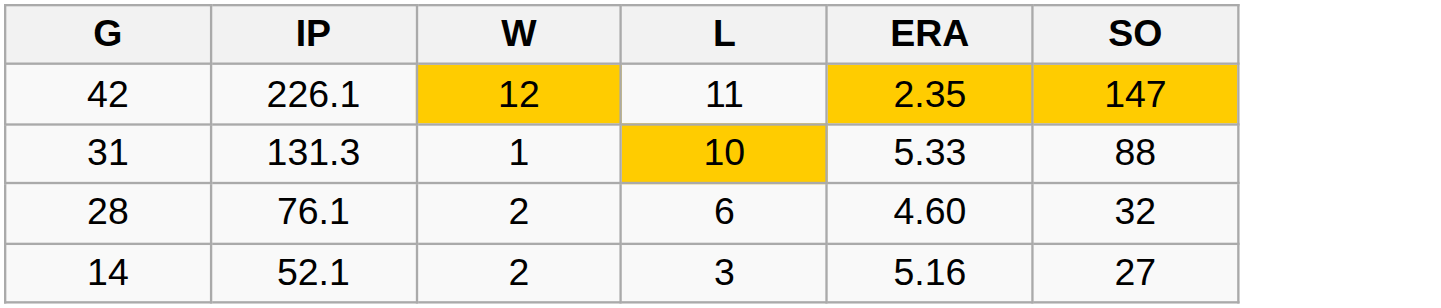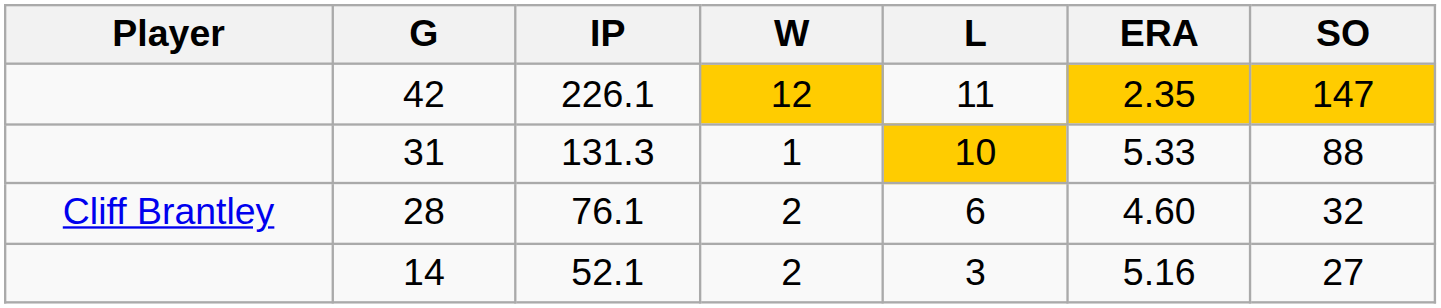+ column: (169, 34)
